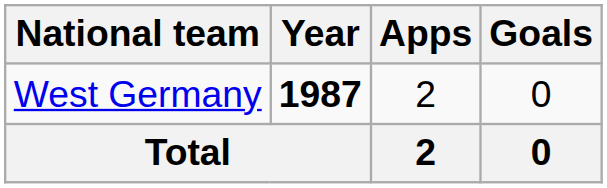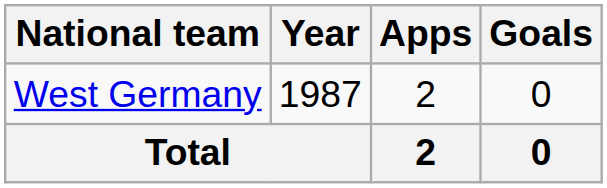(320, 93) bold -> (320, 93) normal
